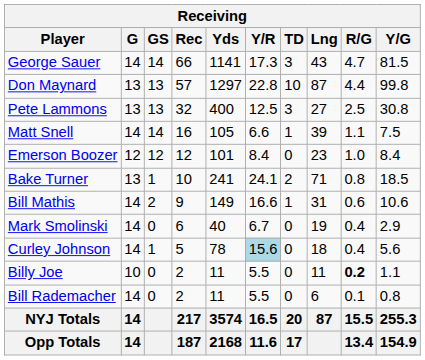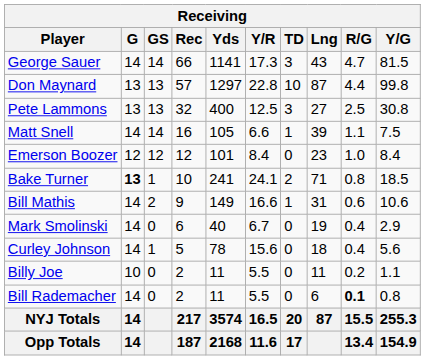(132, 179) normal -> (132, 179) bold
(263, 249) lightblue background -> (263, 249) no background
(355, 272) bold -> (355, 272) normal
(355, 296) normal -> (355, 296) bold
